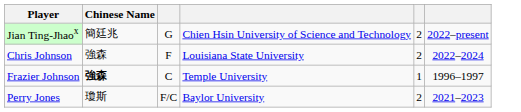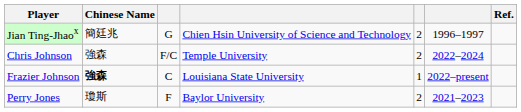+ column: (504, 14)
(458, 34) 2022–present -> (458, 34) 1996–1997
(169, 55) F -> (169, 55) F/C
(243, 55) Louisiana State University -> (225, 55) Temple University
(225, 76) Temple University -> (243, 76) Louisiana State University
(458, 76) 1996–1997 -> (458, 76) 2022–present
(169, 97) F/C -> (169, 97) F
